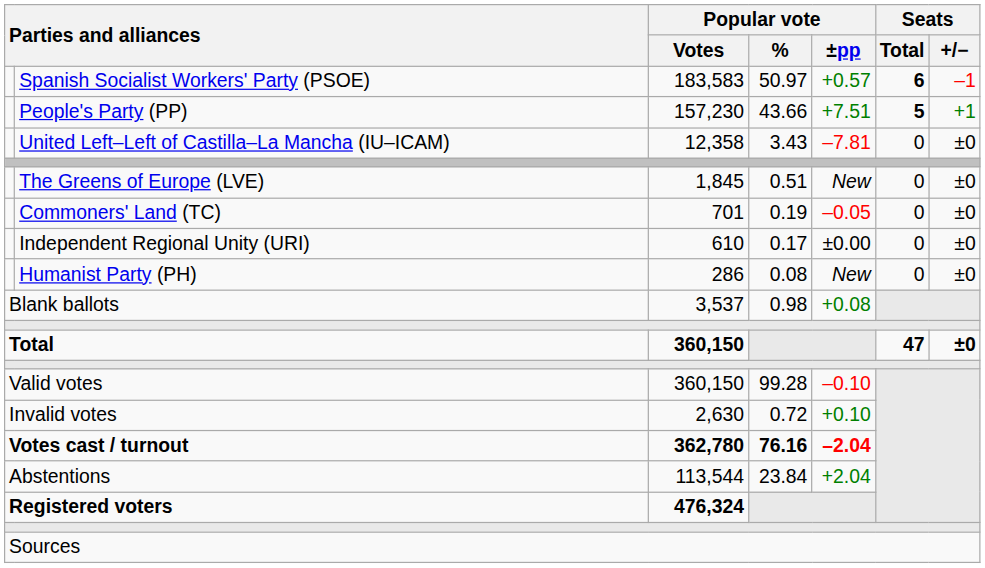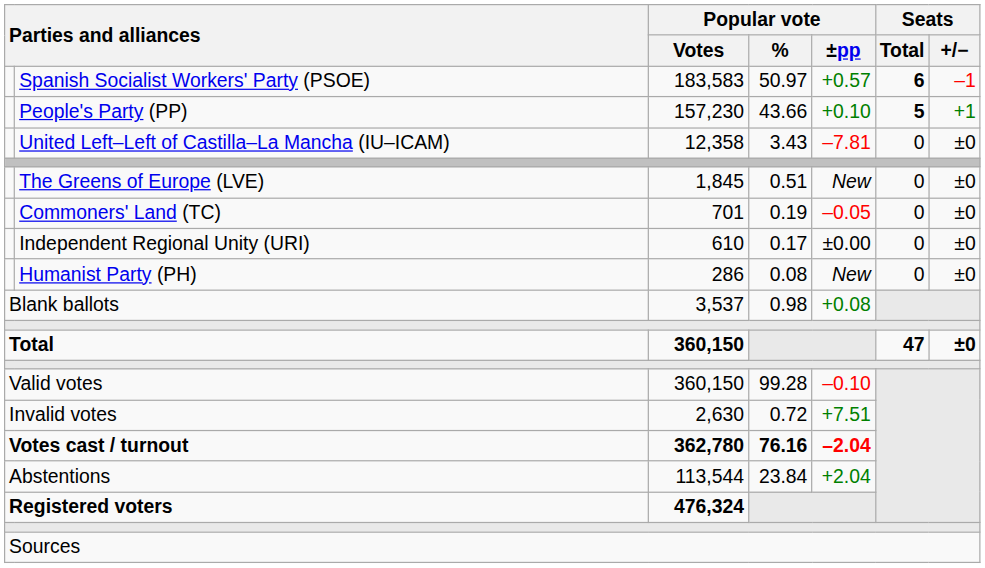(846, 111) +7.51 -> (846, 111) +0.10
(846, 415) +0.10 -> (846, 415) +7.51
